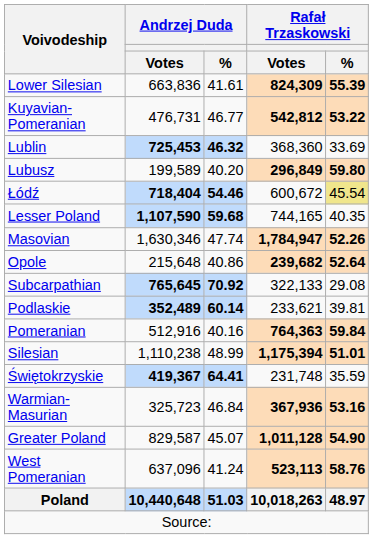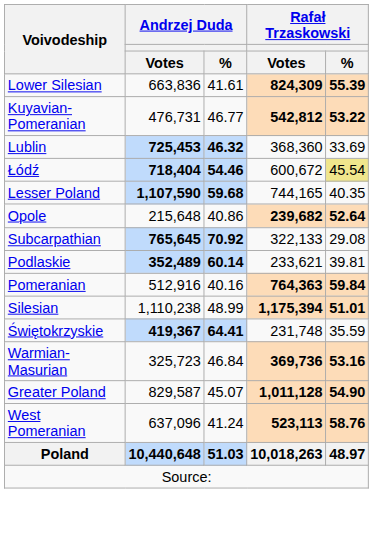- row: (31, 170)
- row: (39, 239)
(296, 407) 367,936 -> (296, 361) 369,736
